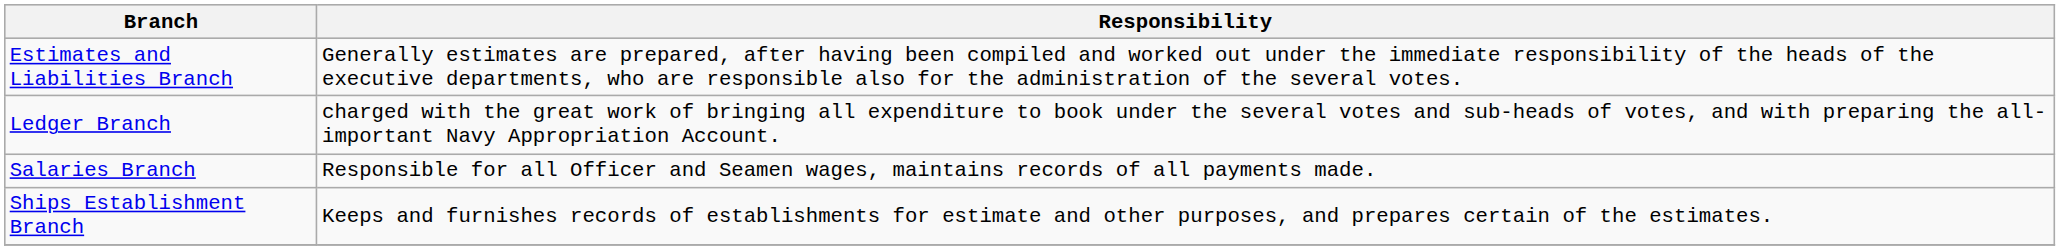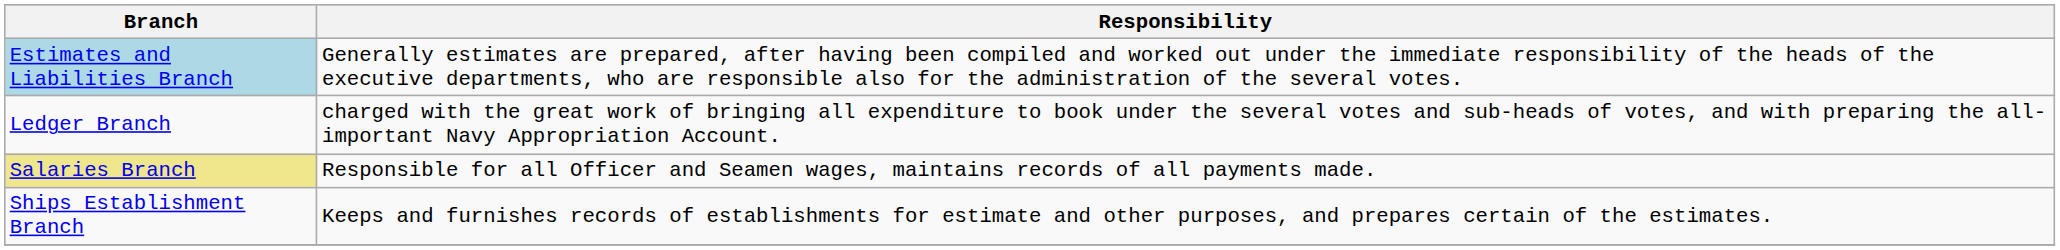(121, 67) no background -> (121, 67) lightblue background
(103, 170) no background -> (103, 170) khaki background
